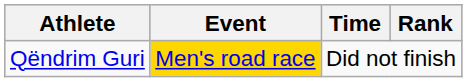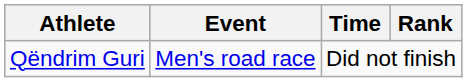(235, 58) gold background -> (235, 58) no background
